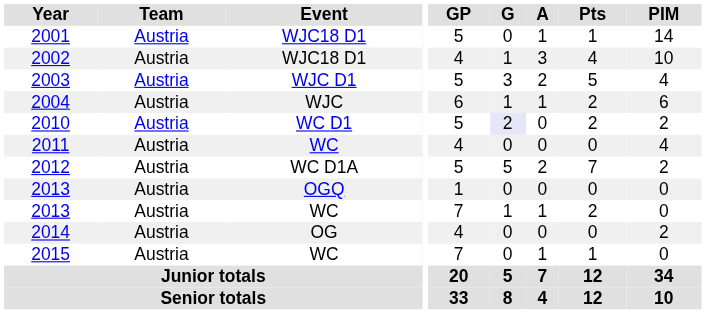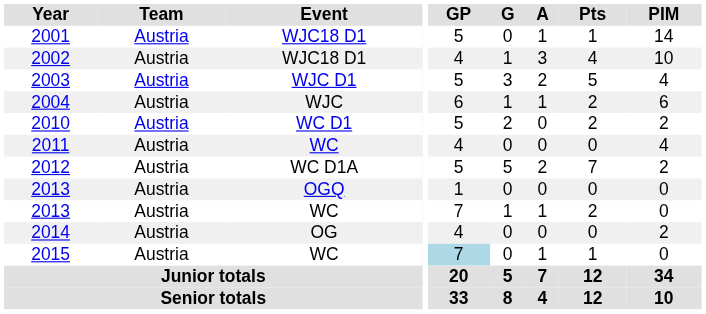(508, 123) lavender background -> (508, 123) no background
(459, 254) no background -> (459, 254) lightblue background
